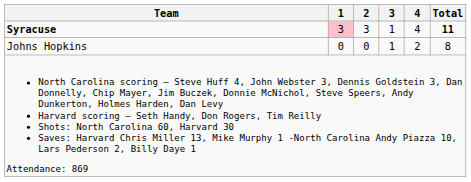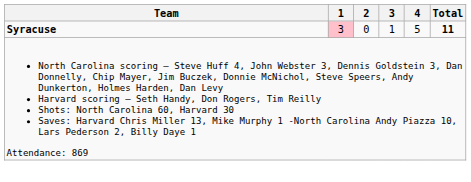(366, 30) 3 -> (366, 30) 0
(417, 30) 4 -> (417, 30) 5
- row: (47, 46)
